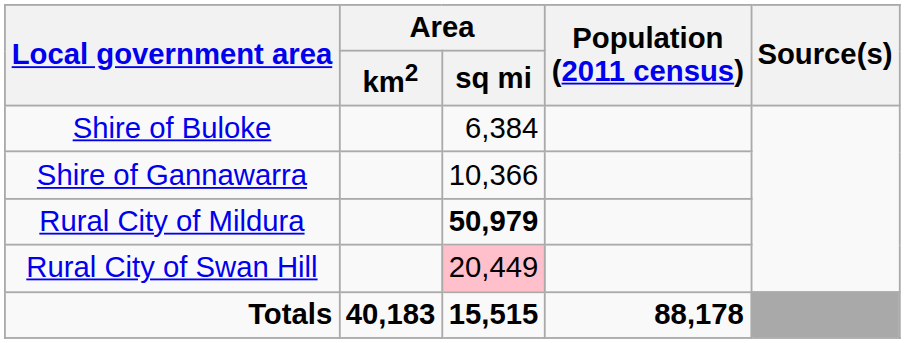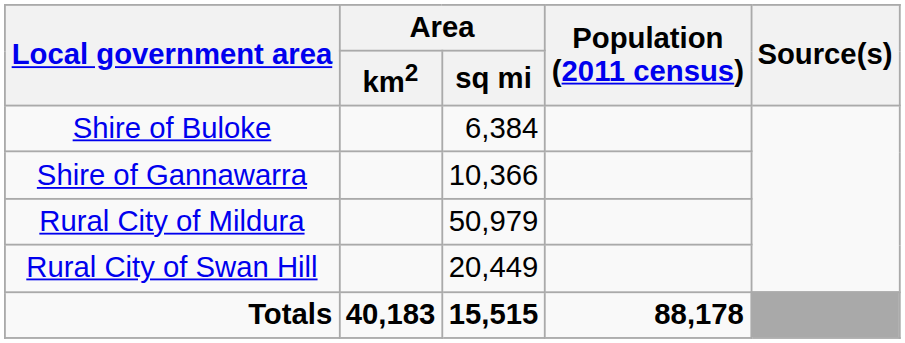(494, 221) bold -> (494, 221) normal
(494, 267) pink background -> (494, 267) no background
